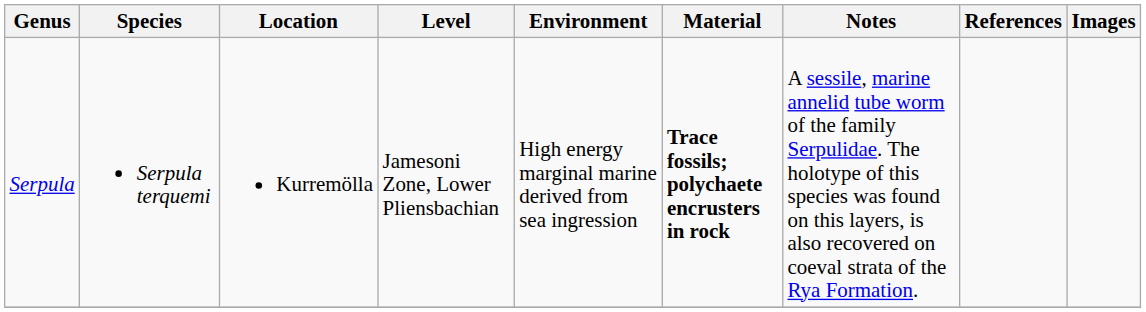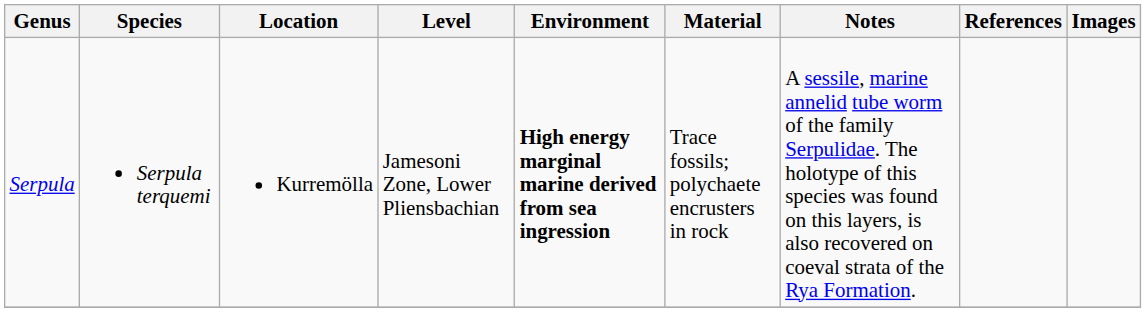(588, 184) normal -> (588, 184) bold
(715, 184) bold -> (715, 184) normal
